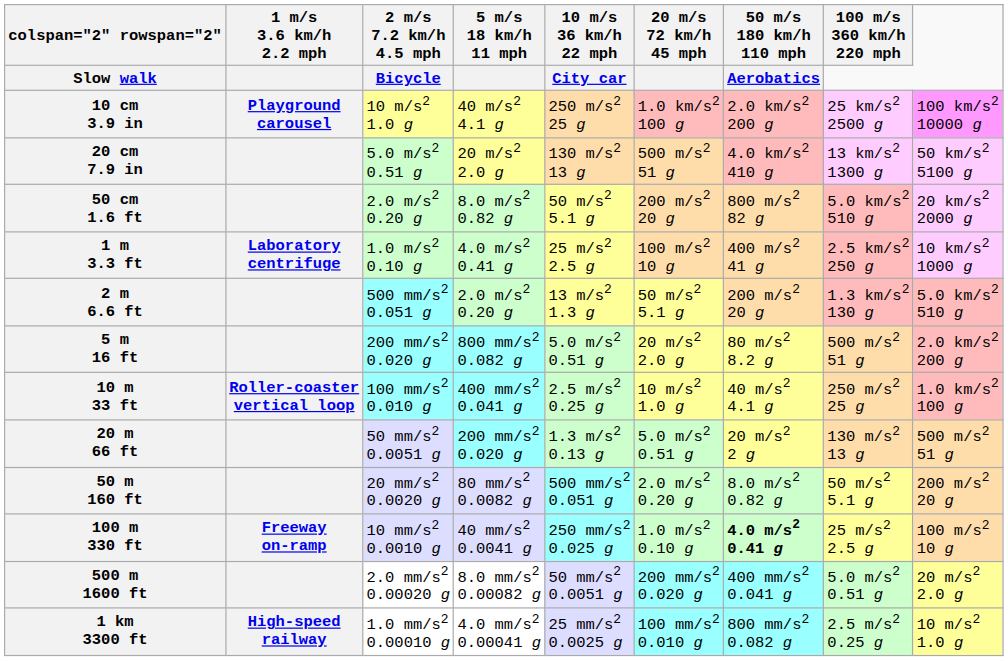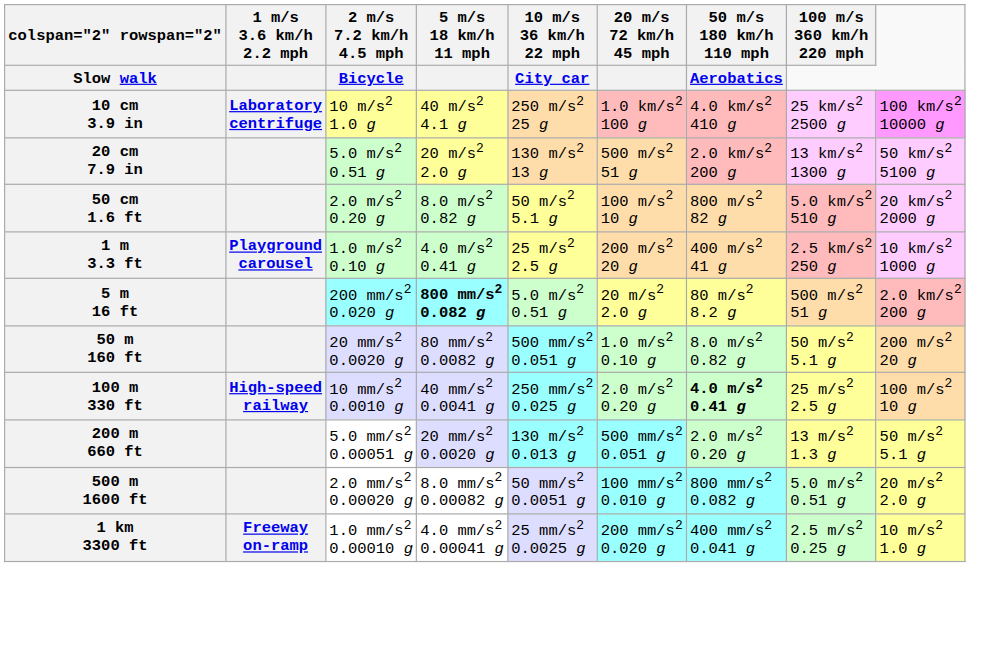(294, 114) Playground carousel -> (276, 114) Laboratory centrifuge
(768, 114) 2.0 km/s2 200 g -> (731, 114) 4.0 km/s2 410 g
(768, 161) 4.0 km/s2 410 g -> (731, 161) 2.0 km/s2 200 g
(674, 208) 200 m/s2 20 g -> (637, 208) 100 m/s2 10 g
(294, 255) Laboratory centrifuge -> (276, 255) Playground carousel
(674, 255) 100 m/s2 10 g -> (637, 255) 200 m/s2 20 g
- row: (115, 302)
(498, 349) normal -> (461, 302) bold
- row: (115, 396)
- row: (115, 443)
(674, 490) 2.0 m/s2 0.20 g -> (637, 349) 1.0 m/s2 0.10 g
(294, 537) Freeway on-ramp -> (276, 396) High-speed railway
(674, 537) 1.0 m/s2 0.10 g -> (637, 396) 2.0 m/s2 0.20 g
+ row: (115, 443)
(679, 584) 200 mm/s2 0.020 g -> (642, 490) 100 mm/s2 0.010 g
(768, 584) 400 mm/s2 0.041 g -> (731, 490) 800 mm/s2 0.082 g
(294, 631) High-speed railway -> (276, 537) Freeway on-ramp
(679, 631) 100 mm/s2 0.010 g -> (642, 537) 200 mm/s2 0.020 g
(768, 631) 800 mm/s2 0.082 g -> (731, 537) 400 mm/s2 0.041 g
